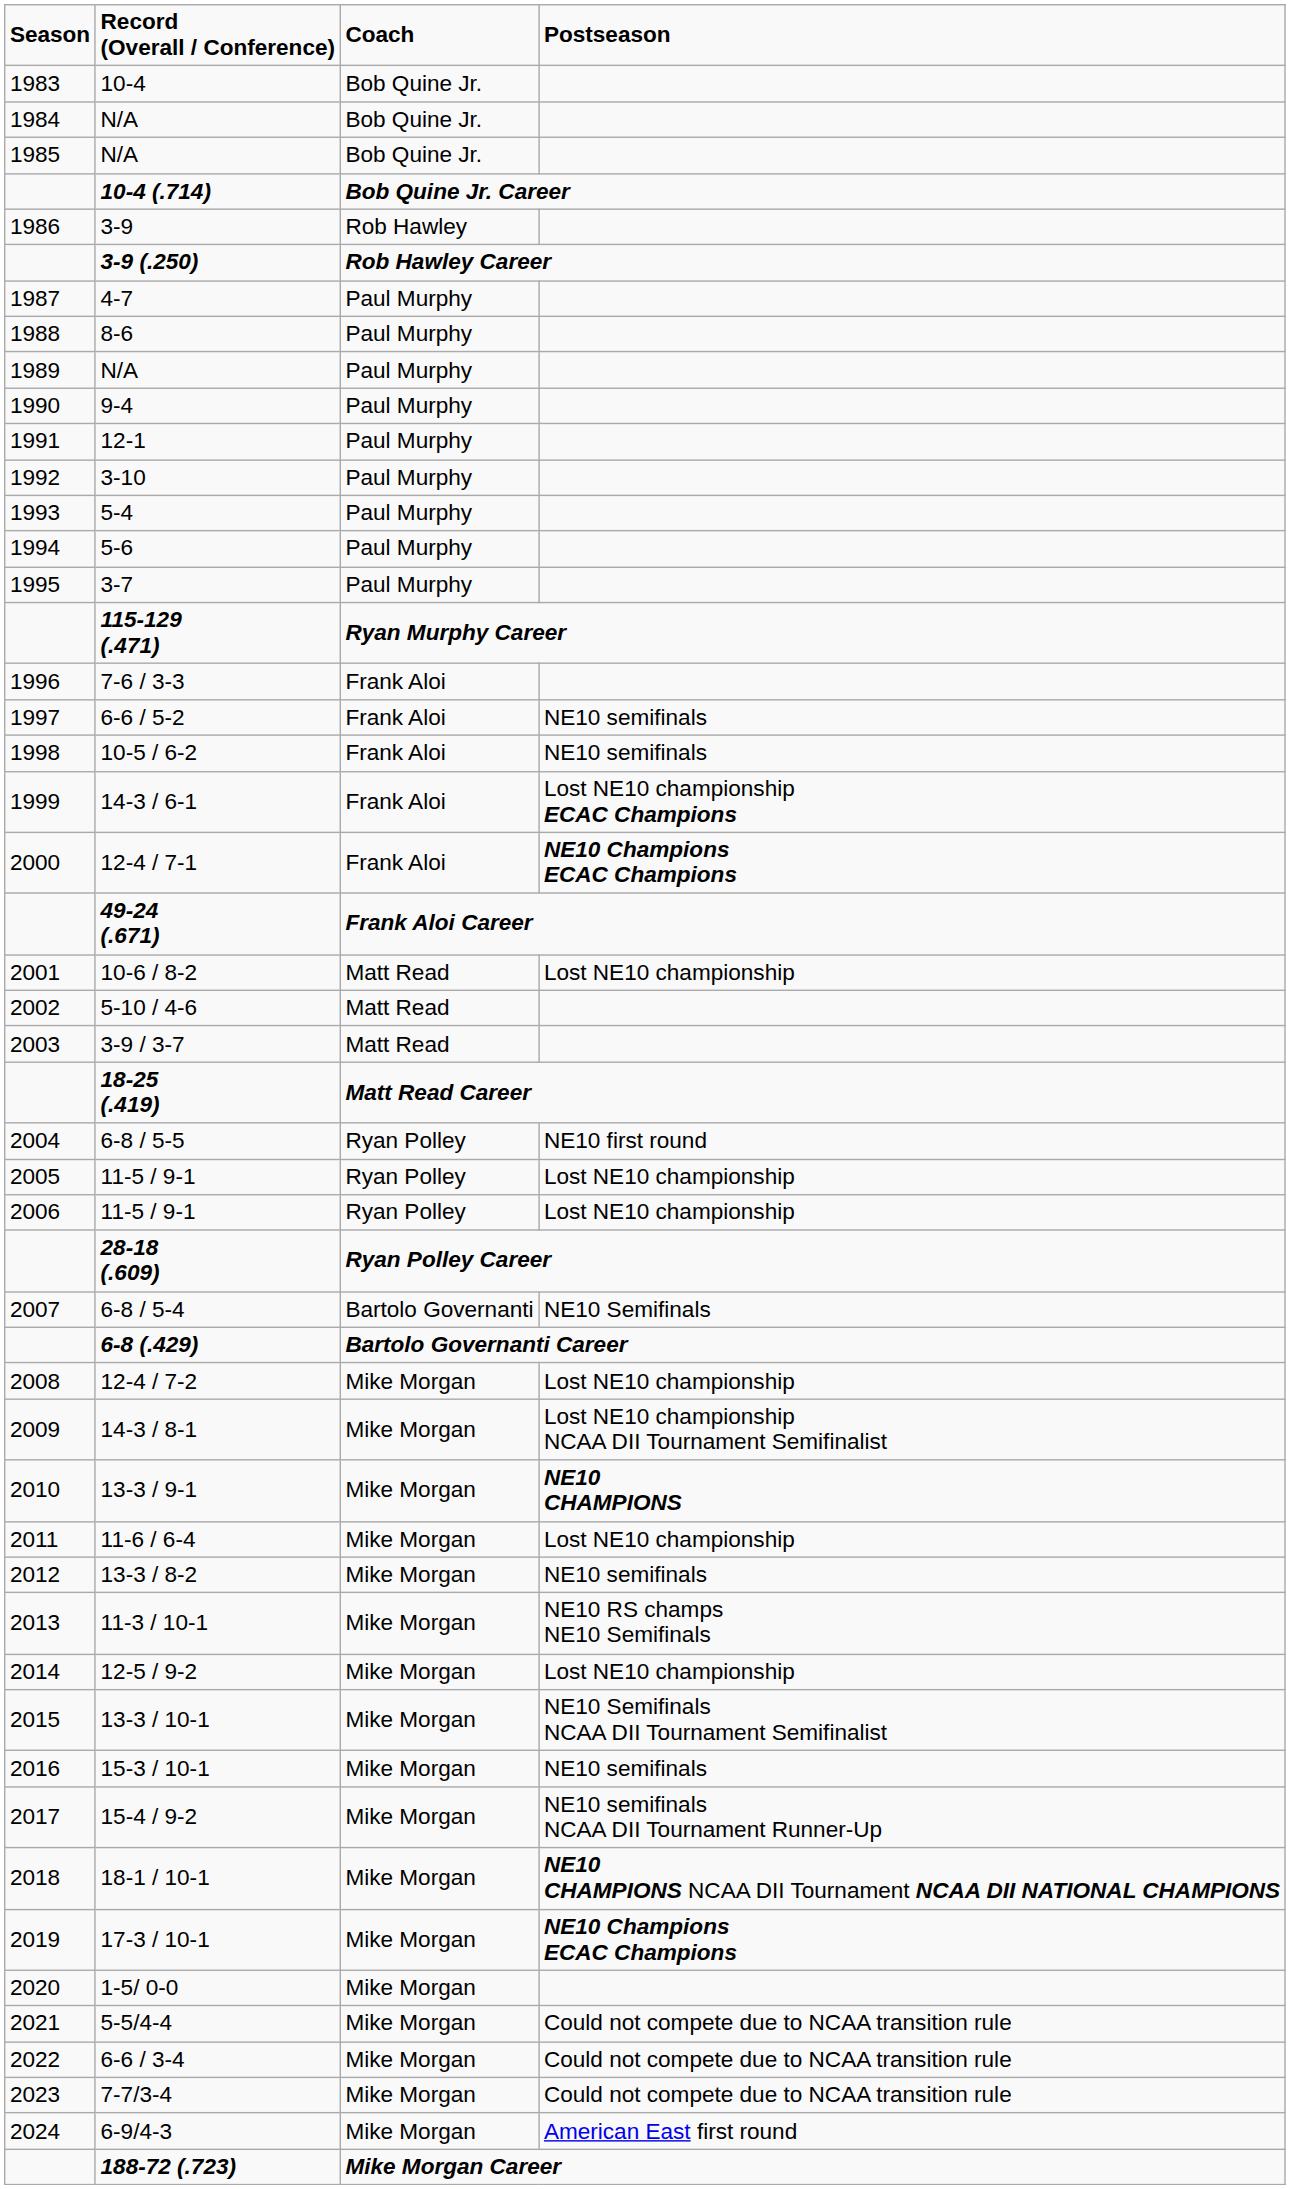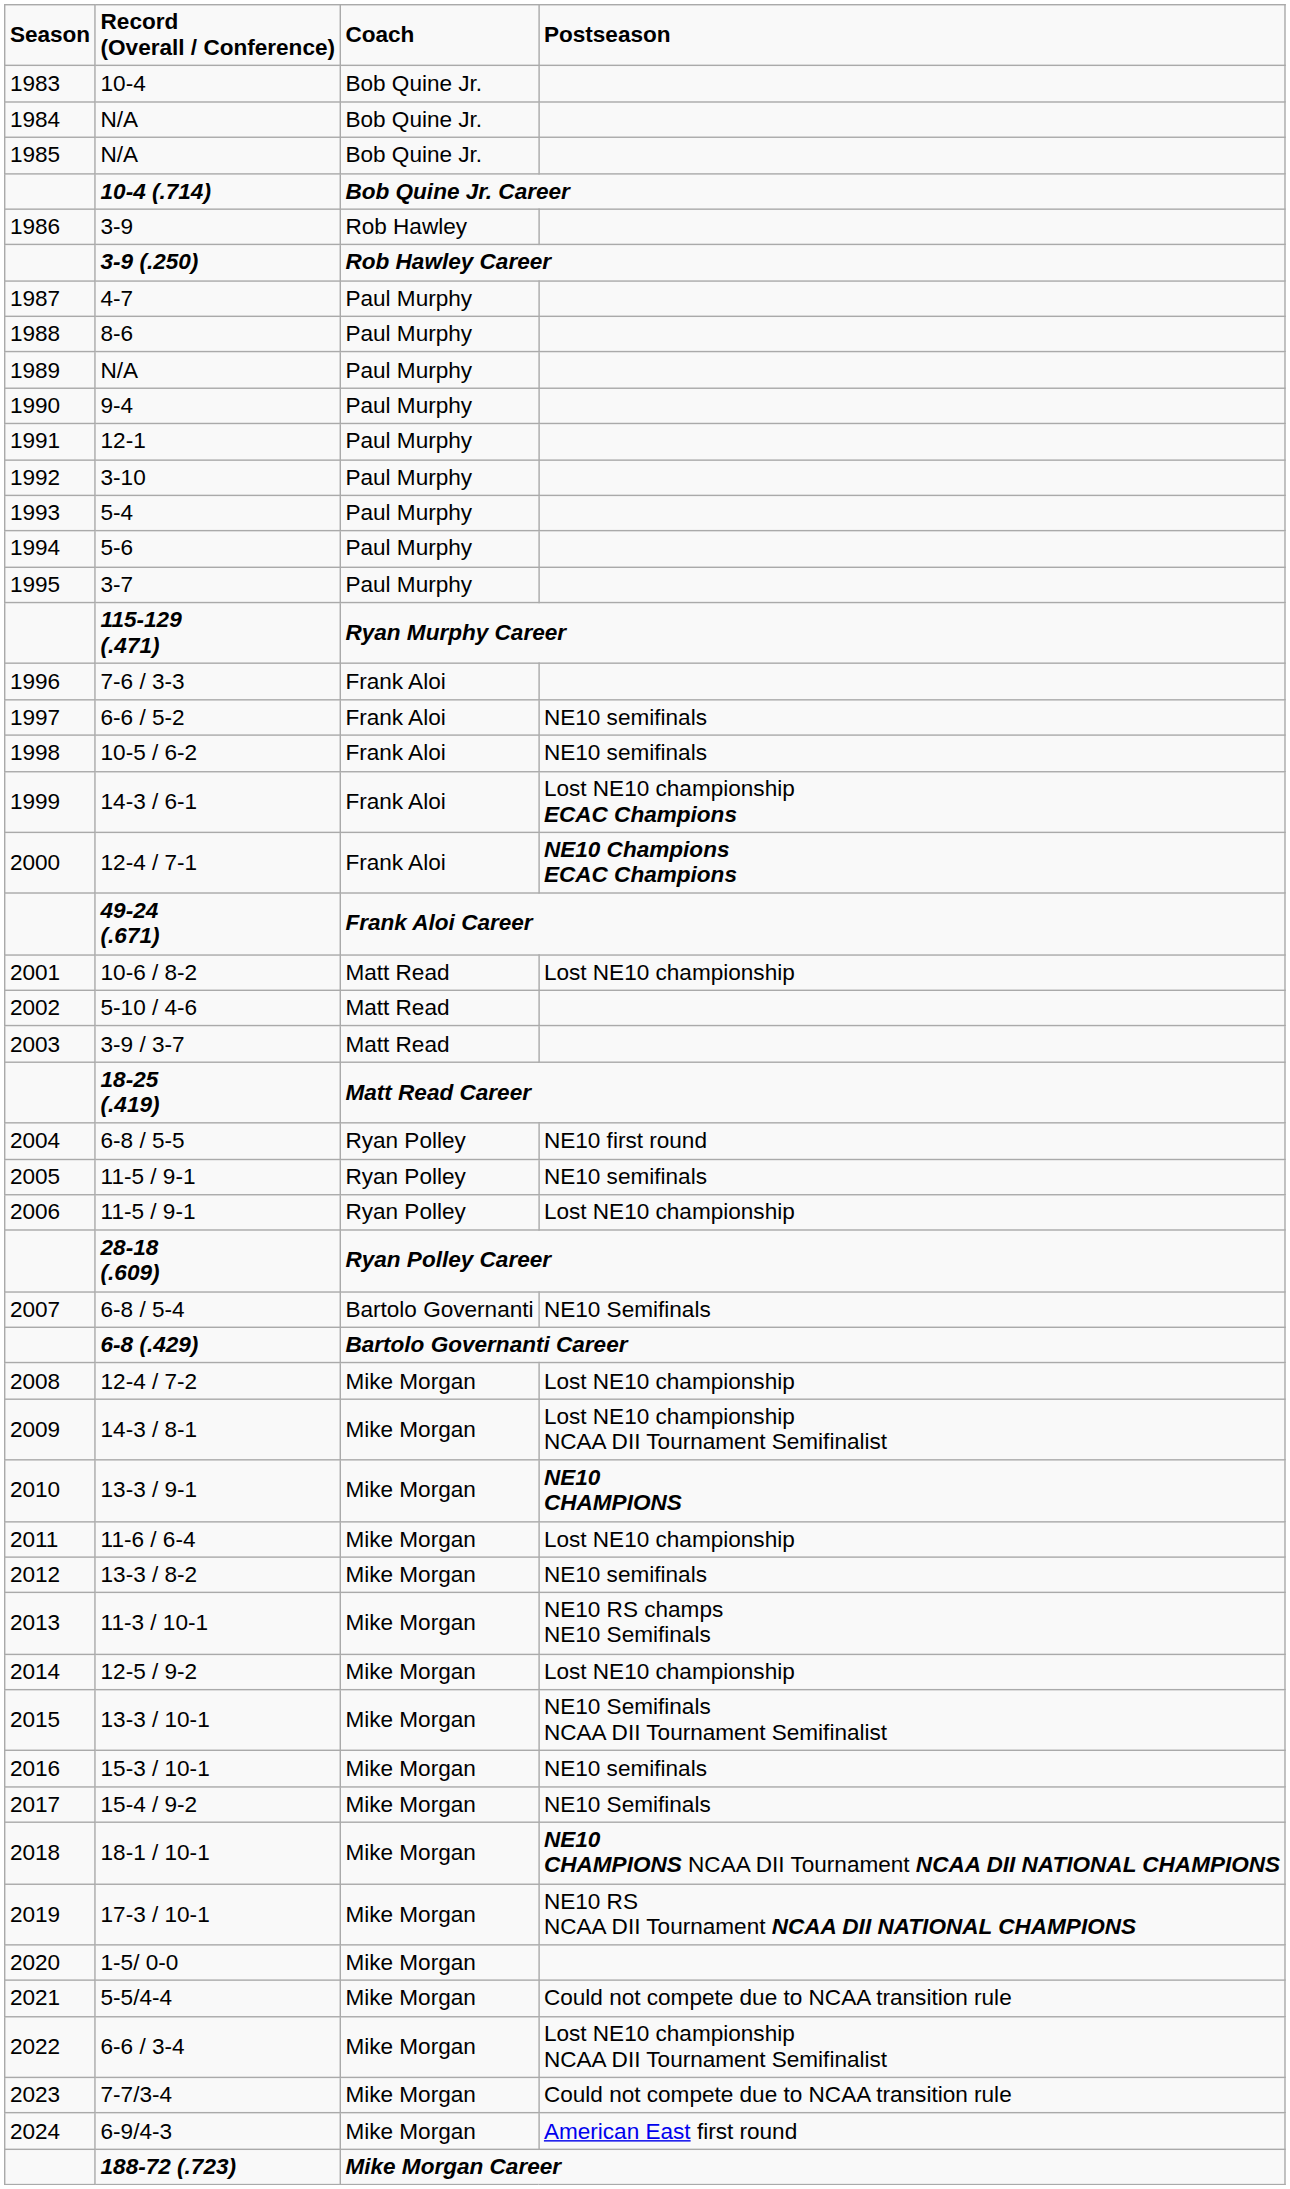(669, 1176) Lost NE10 championship -> (625, 1176) NE10 semifinals
(713, 1816) NE10 semifinals NCAA DII Tournament Runner-Up -> (627, 1804) NE10 Semifinals
(640, 1939) NE10 Champions ECAC Champions -> (840, 1913) NE10 RS NCAA DII Tournament NCAA DII NATIONAL CHAMPIONS
(778, 2059) Could not compete due to NCAA transition rule -> (715, 2046) Lost NE10 championship NCAA DII Tournament Semifinalist
